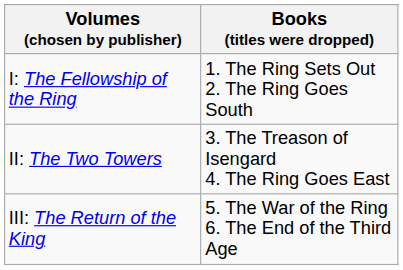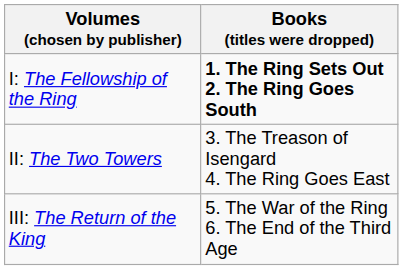(290, 88) normal -> (294, 88) bold
